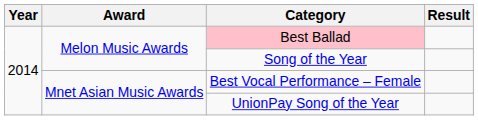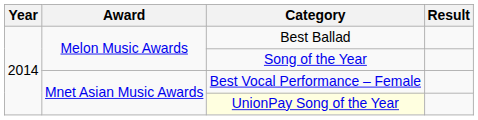(315, 37) pink background -> (315, 37) no background
(315, 103) no background -> (315, 103) lightyellow background
